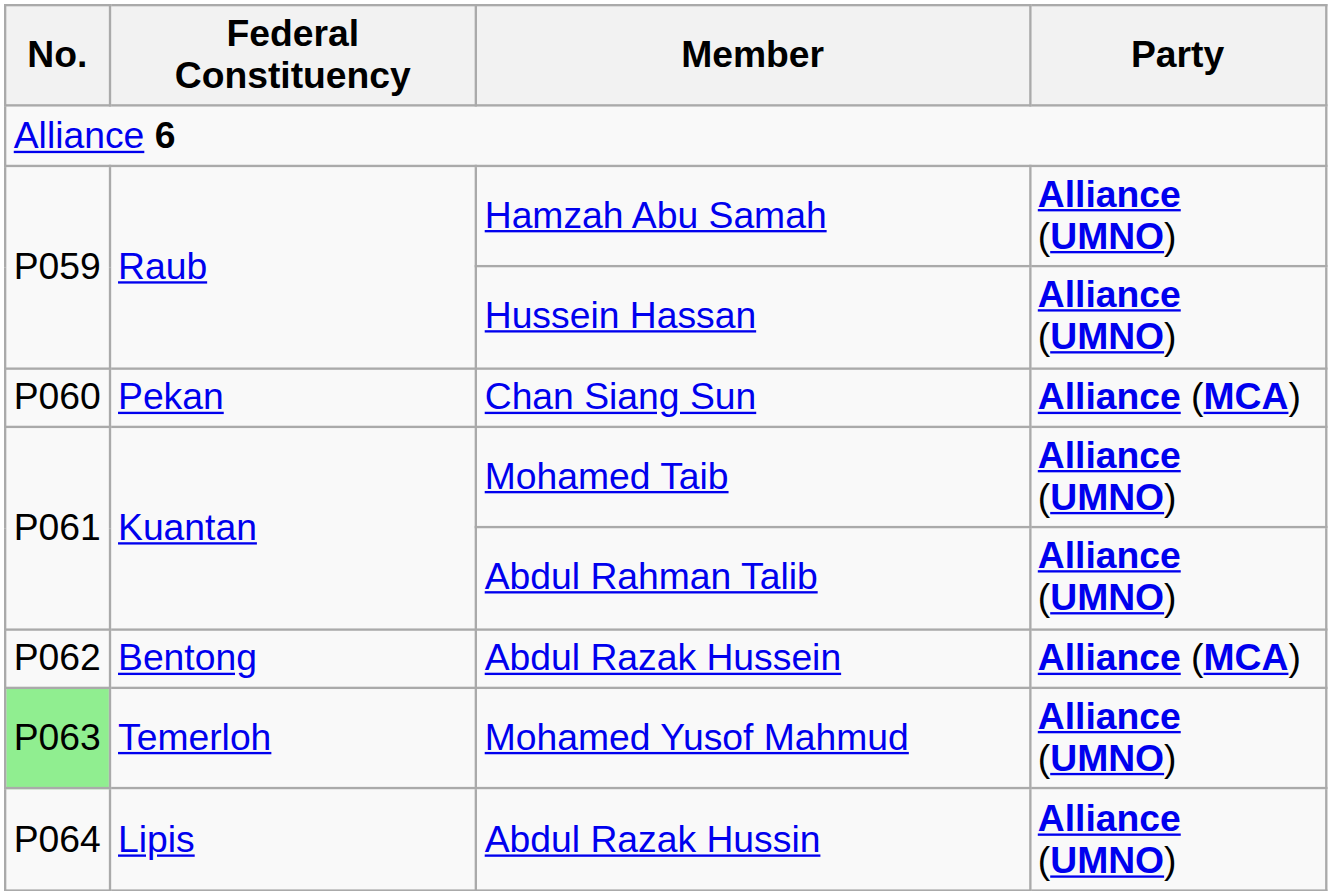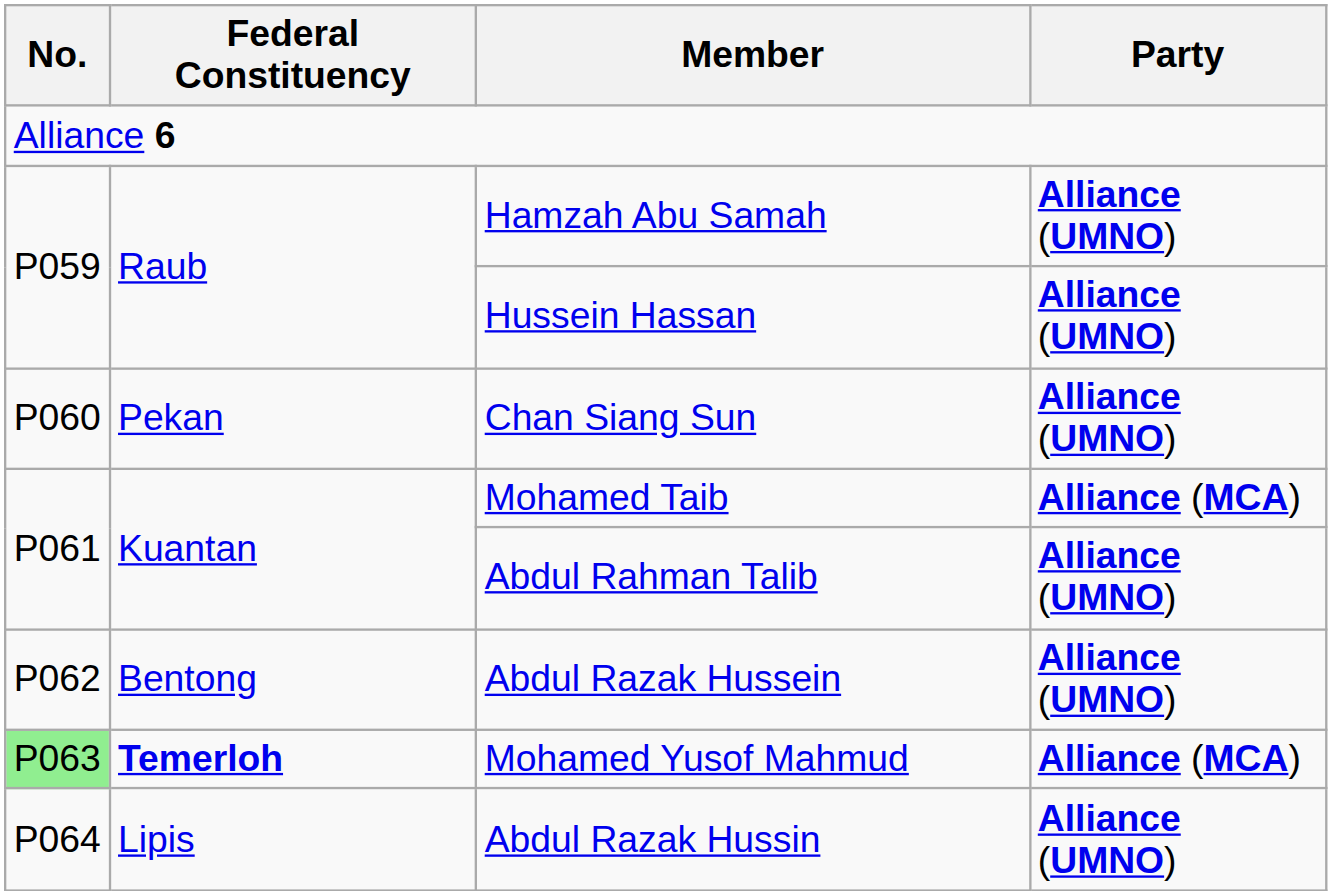(1169, 396) Alliance (MCA) -> (1109, 417) Alliance (UMNO)
(1109, 476) Alliance (UMNO) -> (1169, 497) Alliance (MCA)
(1169, 657) Alliance (MCA) -> (1109, 678) Alliance (UMNO)
(195, 737) normal -> (201, 758) bold
(1109, 737) Alliance (UMNO) -> (1169, 758) Alliance (MCA)
